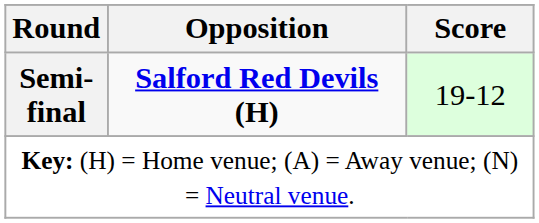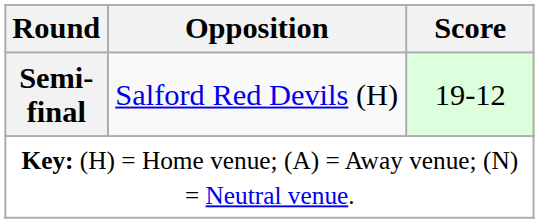(257, 93) bold -> (257, 93) normal
